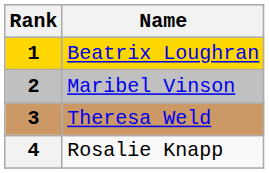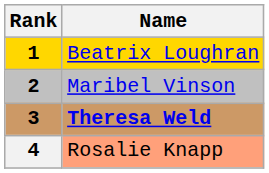(139, 119) normal -> (139, 119) bold
(145, 152) no background -> (145, 152) lightsalmon background
